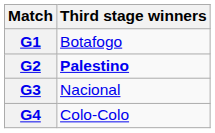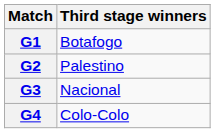(95, 66) bold -> (92, 66) normal
